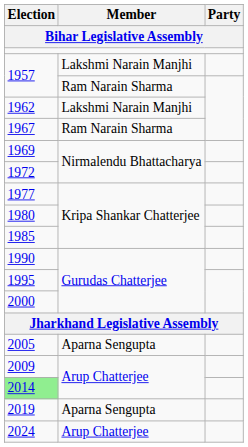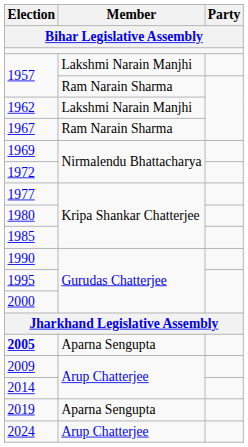(21, 345) normal -> (21, 345) bold
(21, 388) lightgreen background -> (21, 388) no background
